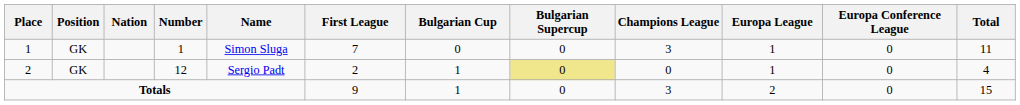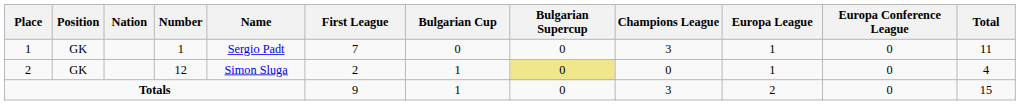(256, 49) Simon Sluga -> (256, 49) Sergio Padt
(256, 70) Sergio Padt -> (256, 70) Simon Sluga
